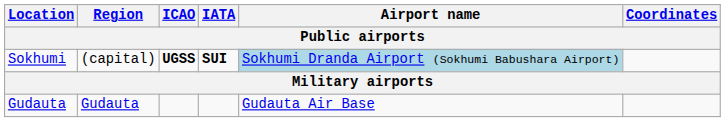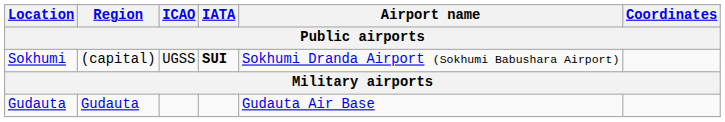(179, 61) bold -> (179, 61) normal
(431, 61) lightblue background -> (431, 61) no background
